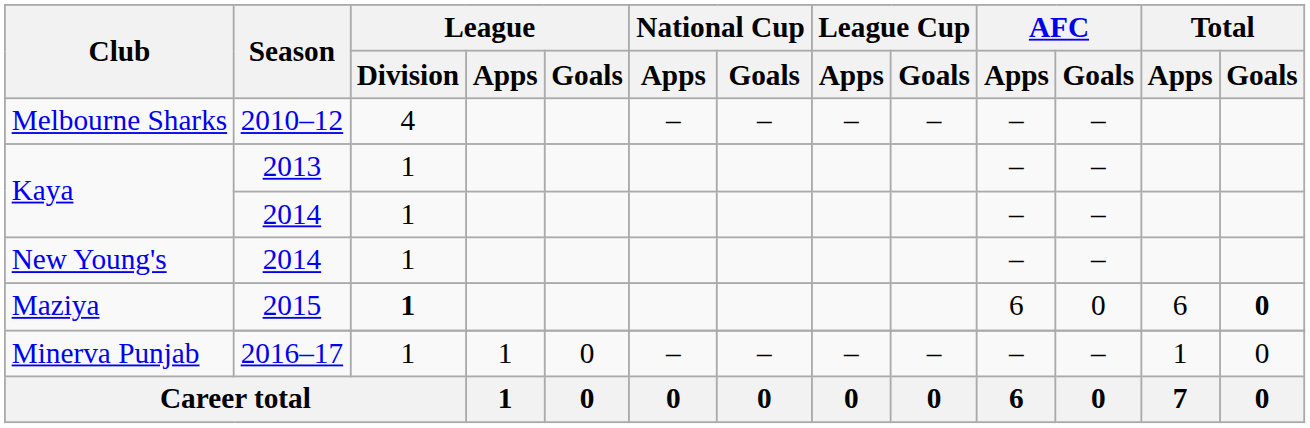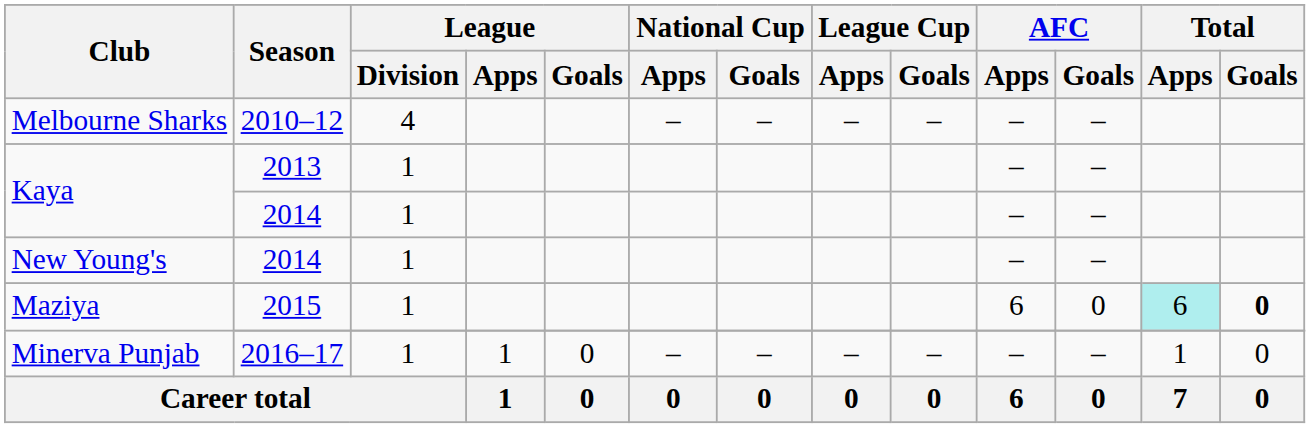(408, 306) bold -> (408, 306) normal
(1180, 306) no background -> (1180, 306) paleturquoise background
